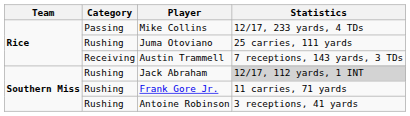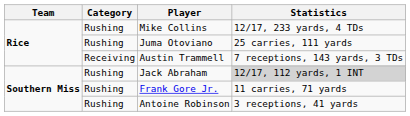(104, 28) Passing -> (104, 28) Rushing
